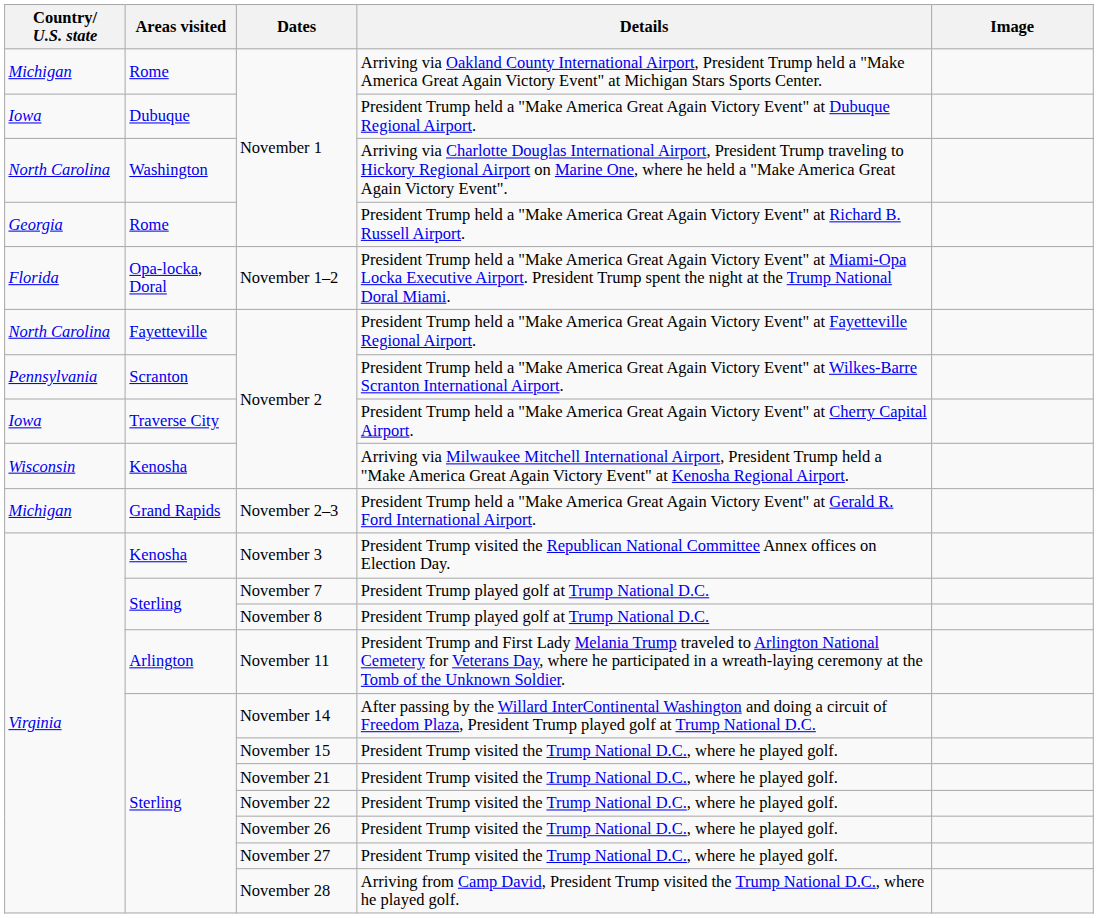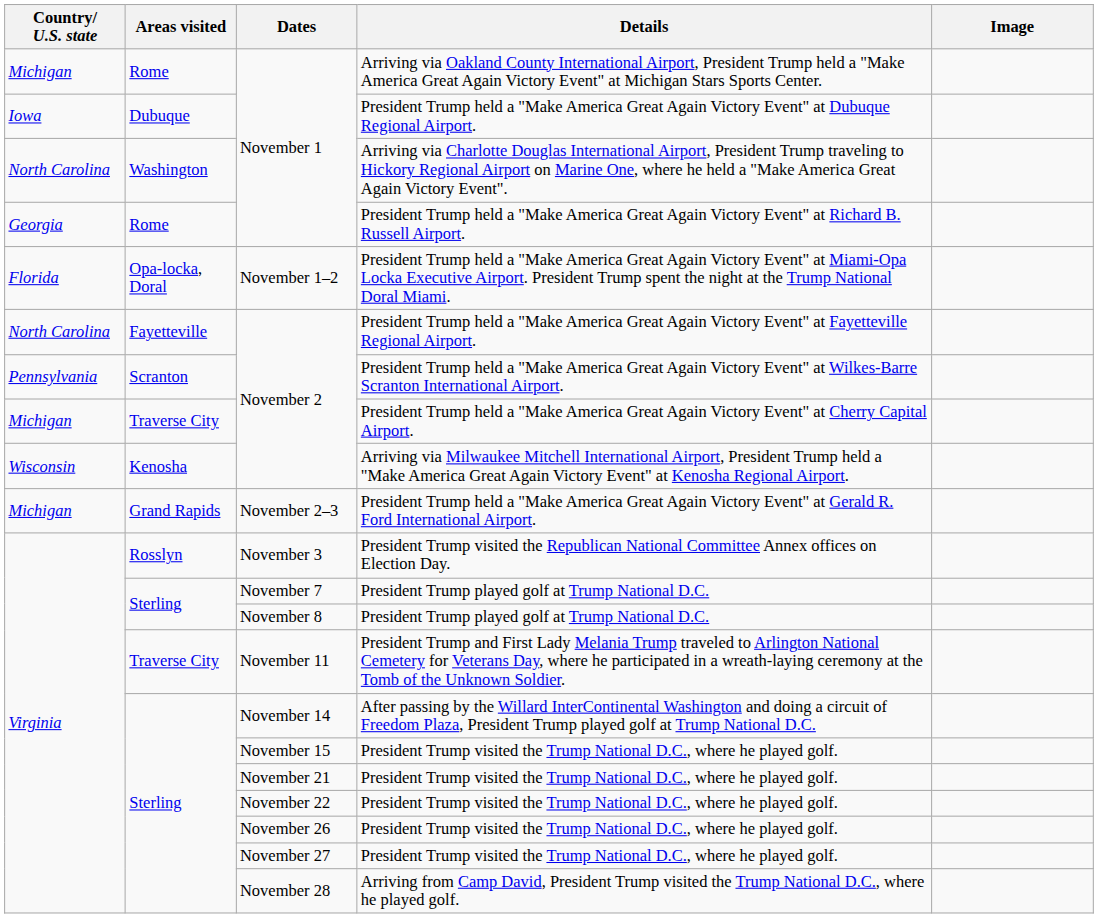(25, 421) Iowa -> (40, 421) Michigan
(158, 555) Kenosha -> (156, 555) Rosslyn
(161, 661) Arlington -> (174, 661) Traverse City
